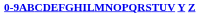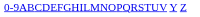(100, 7) bold -> (95, 7) normal
